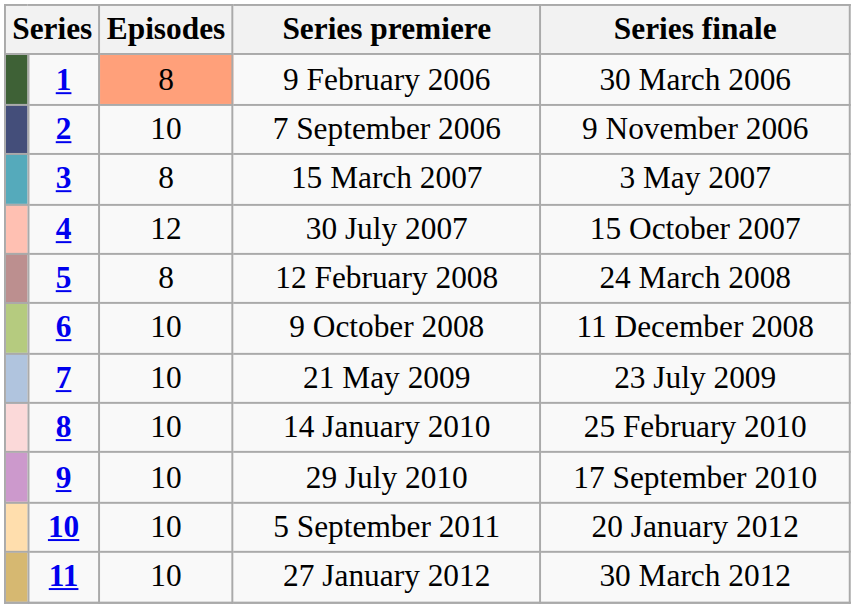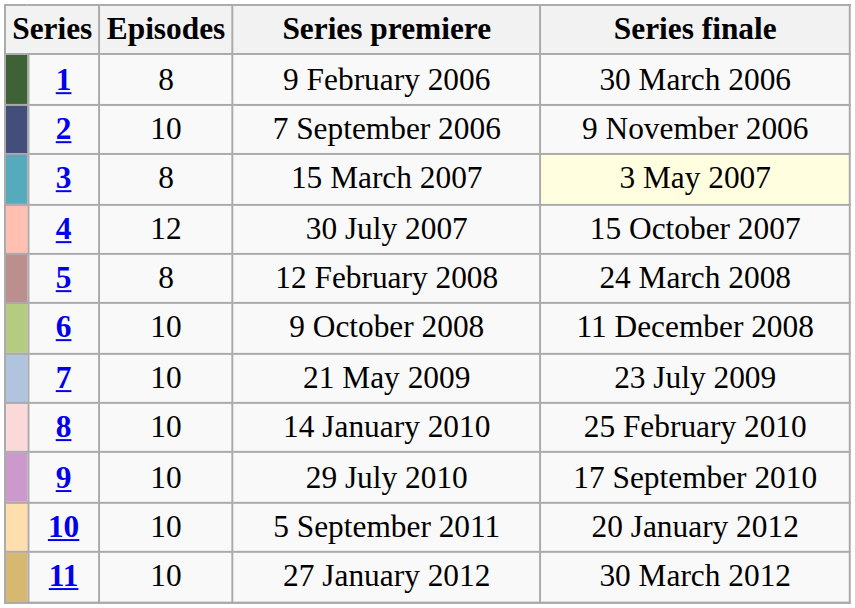(166, 79) lightsalmon background -> (166, 79) no background
(695, 178) no background -> (695, 178) lightyellow background
